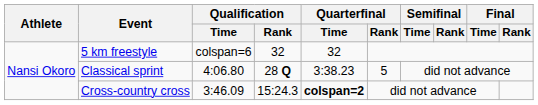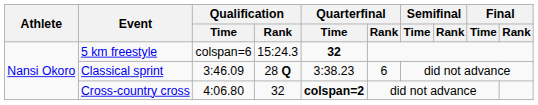(278, 52) 32 -> (278, 52) 15:24.3
(334, 52) normal -> (334, 52) bold
(224, 71) 4:06.80 -> (224, 71) 3:46.09
(384, 71) 5 -> (384, 71) 6
(224, 91) 3:46.09 -> (224, 91) 4:06.80
(278, 91) 15:24.3 -> (278, 91) 32
